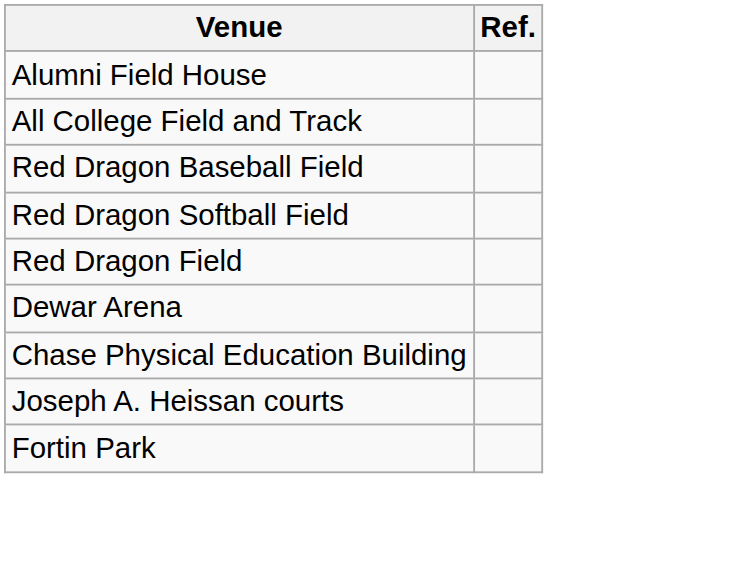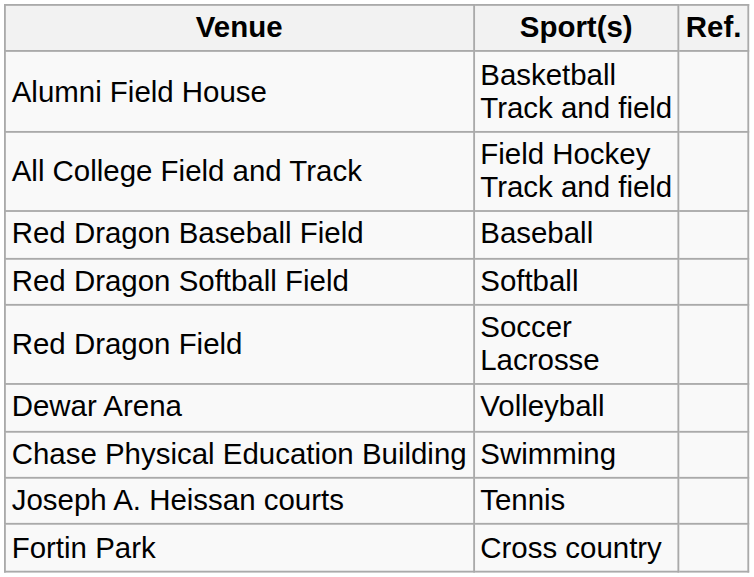+ column: (576, 27)
